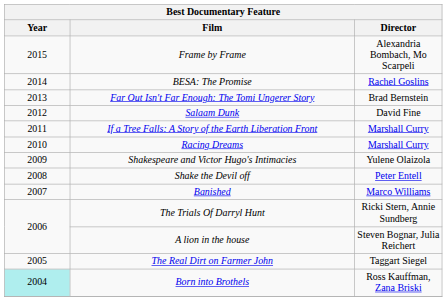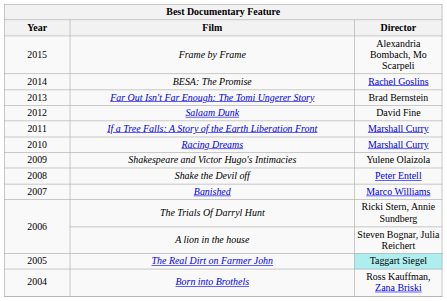(398, 261) no background -> (398, 261) paleturquoise background
(37, 282) paleturquoise background -> (37, 282) no background
